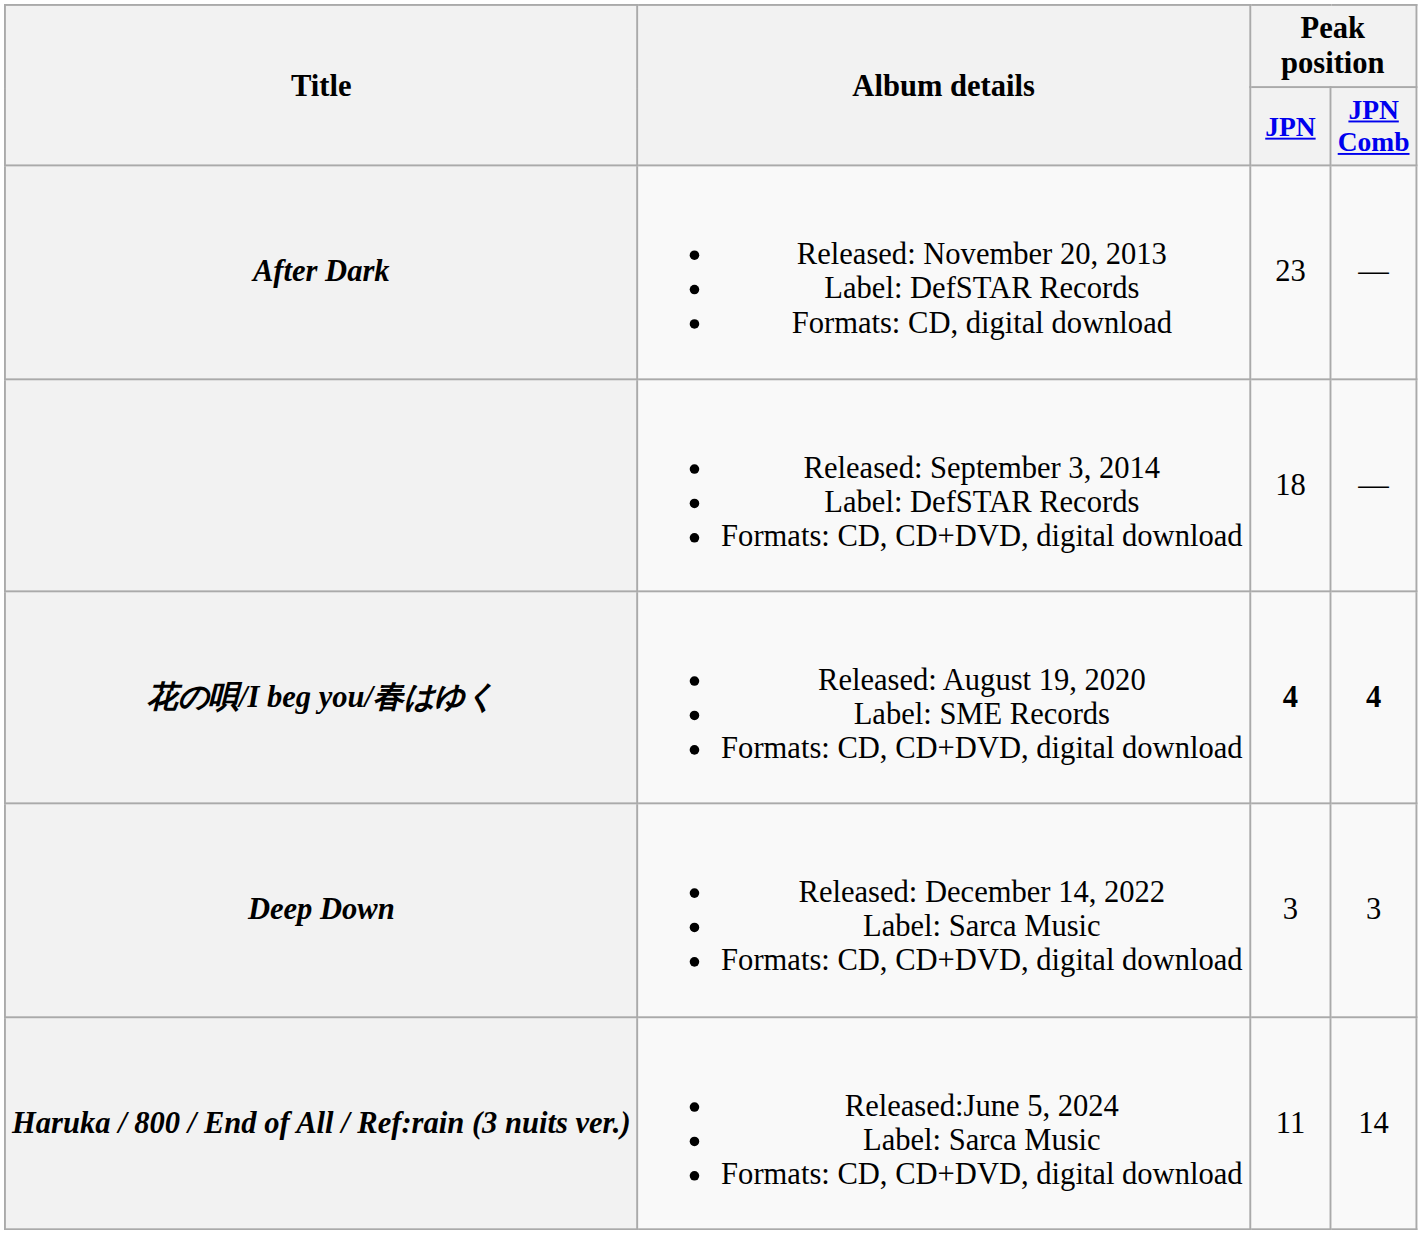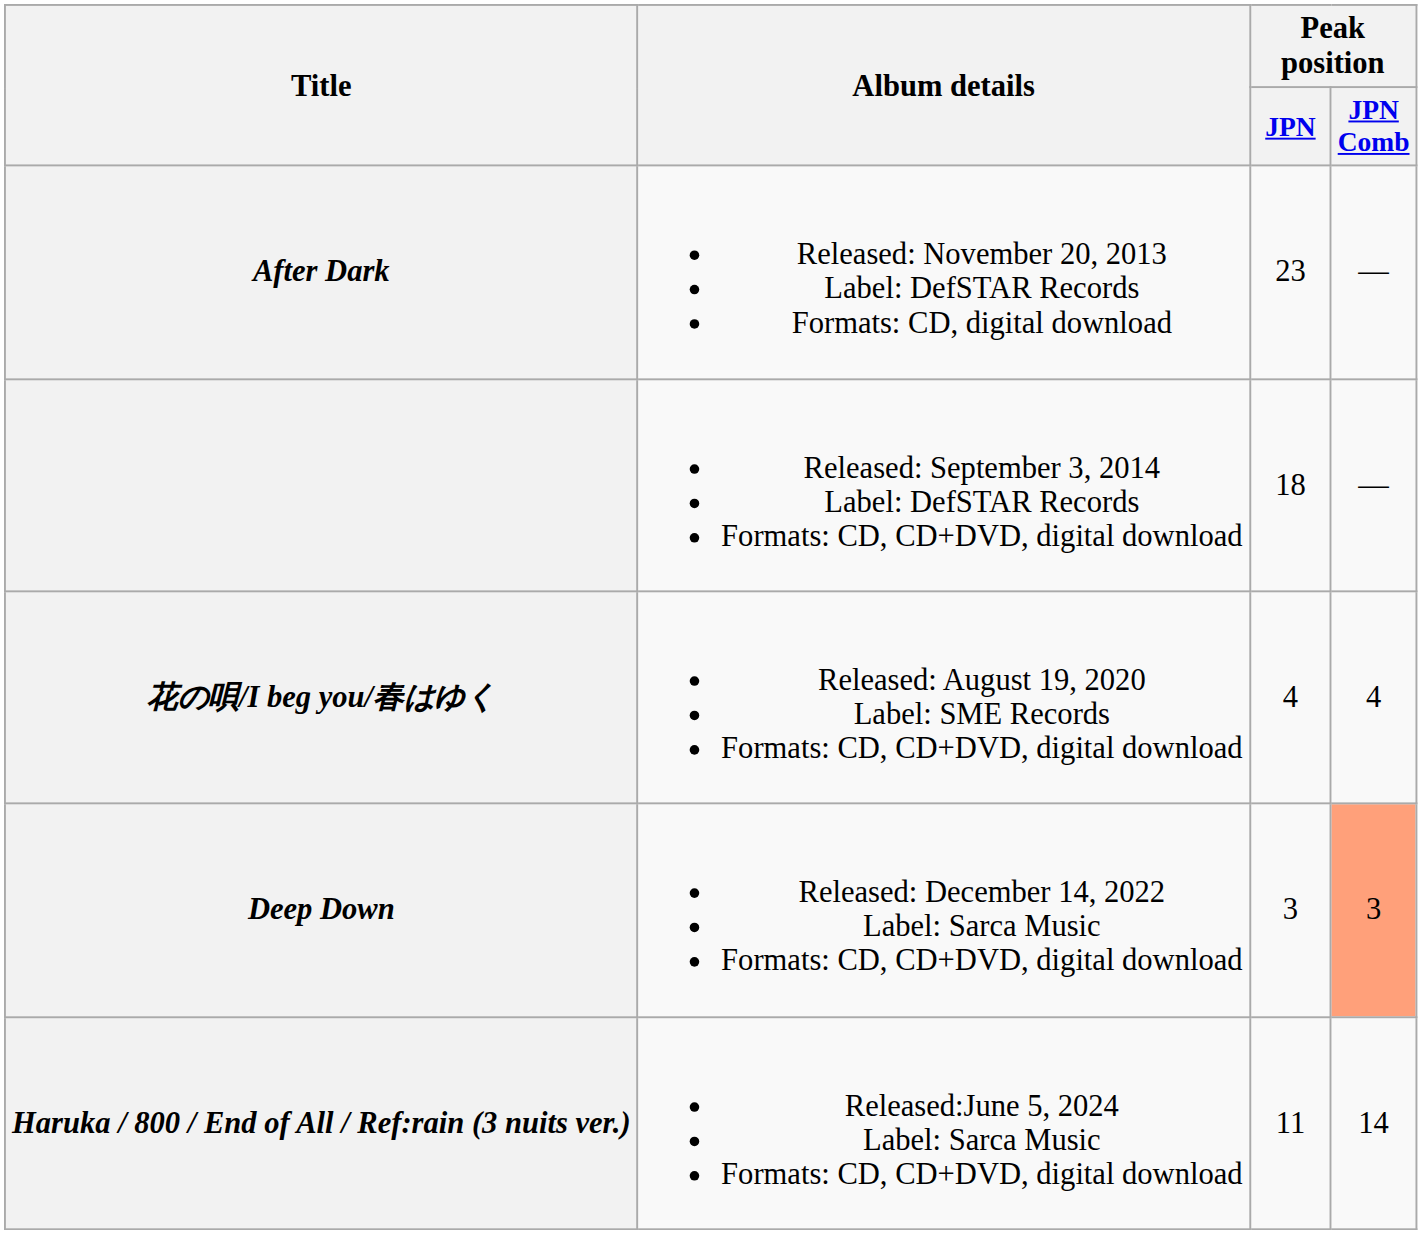(1290, 696) bold -> (1290, 696) normal
(1374, 696) bold -> (1374, 696) normal
(1374, 909) no background -> (1374, 909) lightsalmon background
